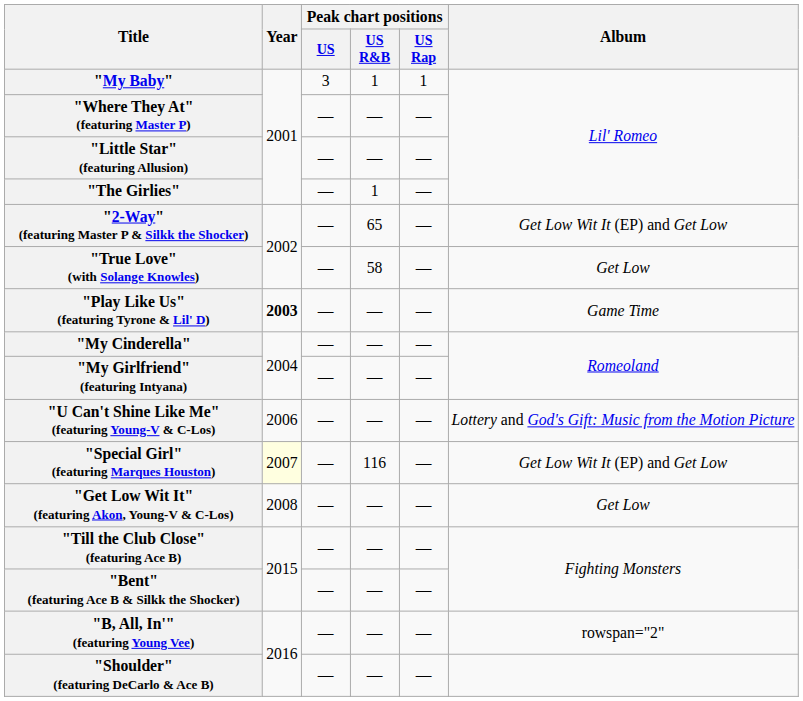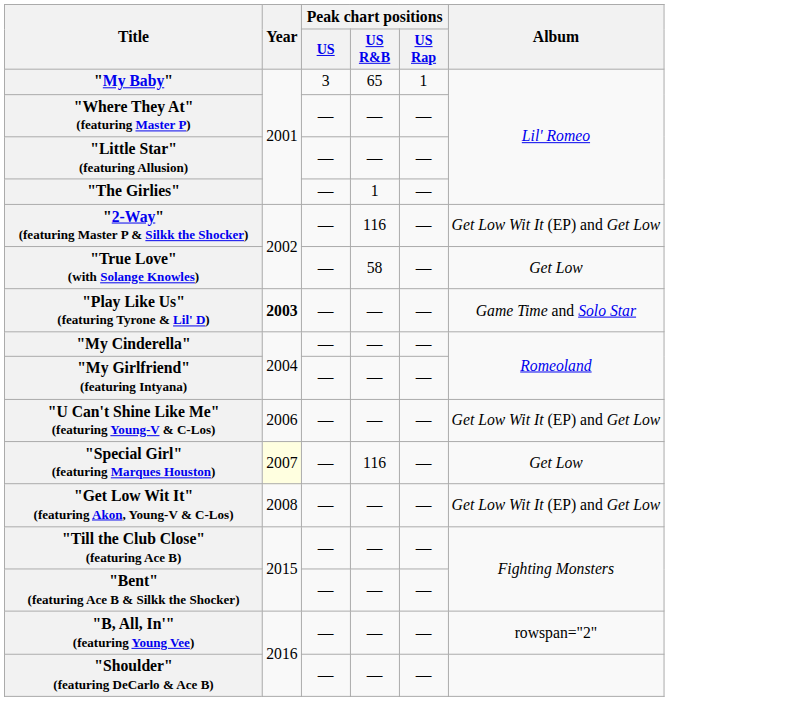(375, 81) 1 -> (375, 81) 65
(375, 225) 65 -> (375, 225) 116
(623, 310) Game Time -> (556, 310) Game Time and Solo Star
(623, 420) Lottery and God's Gift: Music from the Motion Picture -> (556, 420) Get Low Wit It (EP) and Get Low
(623, 462) Get Low Wit It (EP) and Get Low -> (556, 462) Get Low
(623, 505) Get Low -> (556, 505) Get Low Wit It (EP) and Get Low
